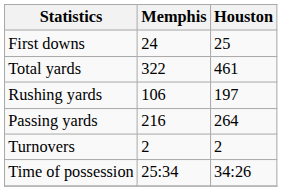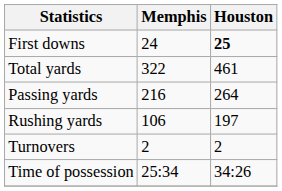(222, 43) normal -> (222, 43) bold
rows swapped: (55, 95) <-> (53, 120)
